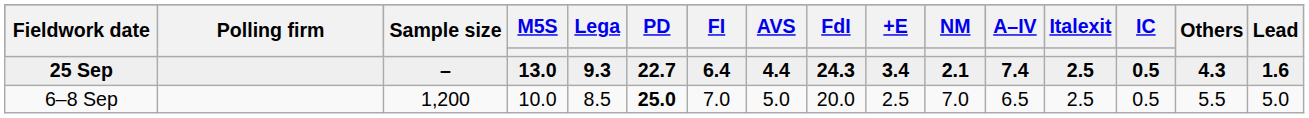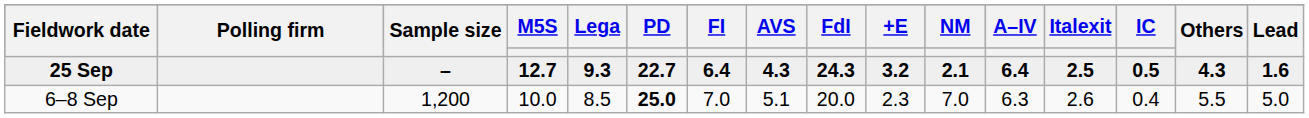(538, 71) 13.0 -> (538, 71) 12.7
(776, 71) 4.4 -> (776, 71) 4.3
(896, 71) 3.4 -> (896, 71) 3.2
(1015, 71) 7.4 -> (1015, 71) 6.4
(776, 99) 5.0 -> (776, 99) 5.1
(896, 99) 2.5 -> (896, 99) 2.3
(1015, 99) 6.5 -> (1015, 99) 6.3
(1080, 99) 2.5 -> (1080, 99) 2.6
(1146, 99) 0.5 -> (1146, 99) 0.4
